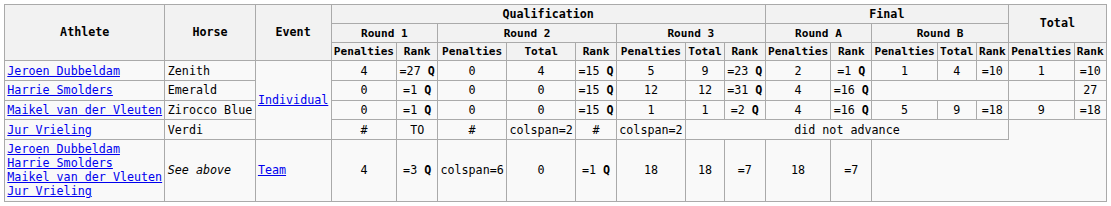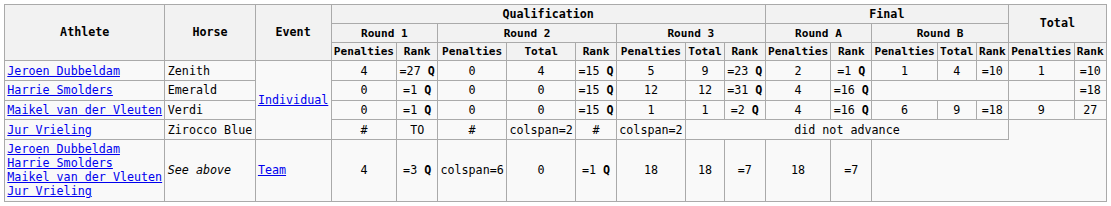(1090, 90) 27 -> (1090, 90) =18
(210, 110) Zirocco Blue -> (185, 110) Verdi
(905, 110) 5 -> (905, 110) 6
(1090, 110) =18 -> (1090, 110) 27
(185, 130) Verdi -> (210, 130) Zirocco Blue
